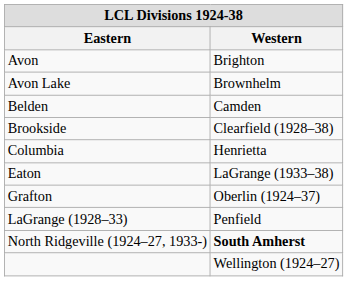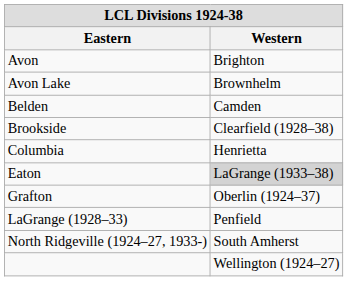(274, 173) no background -> (274, 173) lightgrey background
(259, 241) bold -> (256, 241) normal
